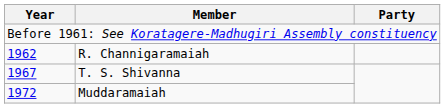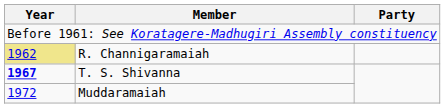(22, 54) no background -> (22, 54) khaki background
(22, 73) normal -> (22, 73) bold
